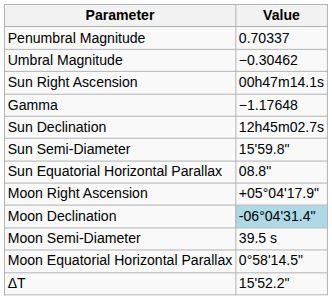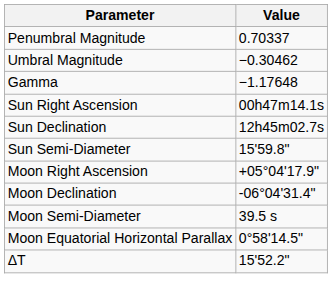rows swapped: (33, 104) <-> (73, 82)
- row: (115, 171)
(277, 216) lightblue background -> (277, 194) no background
